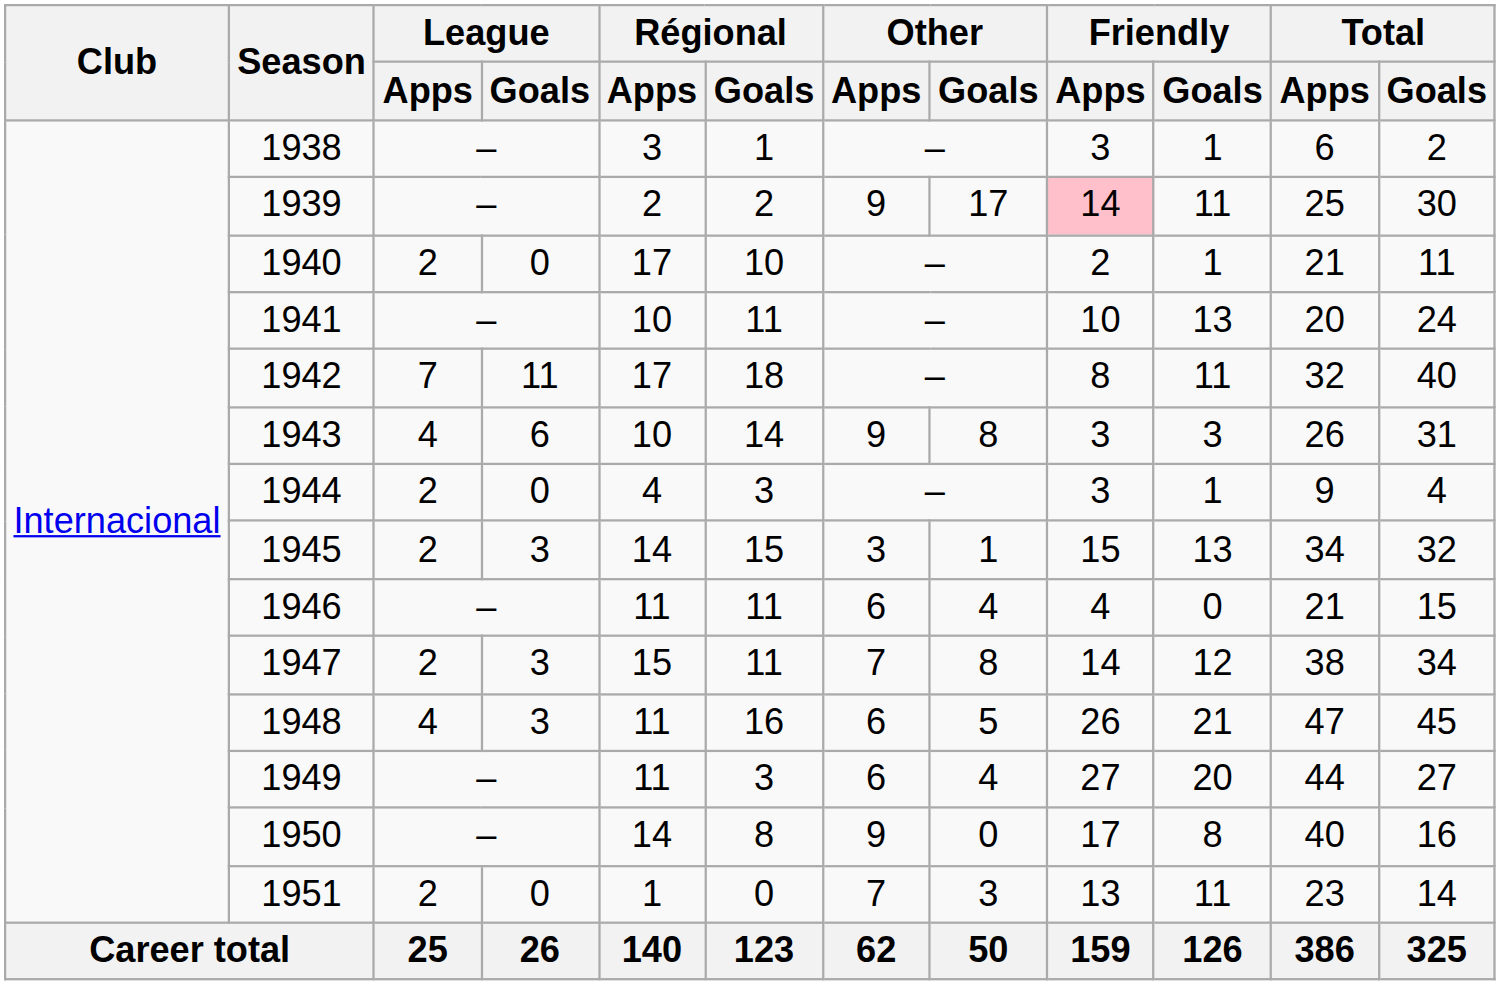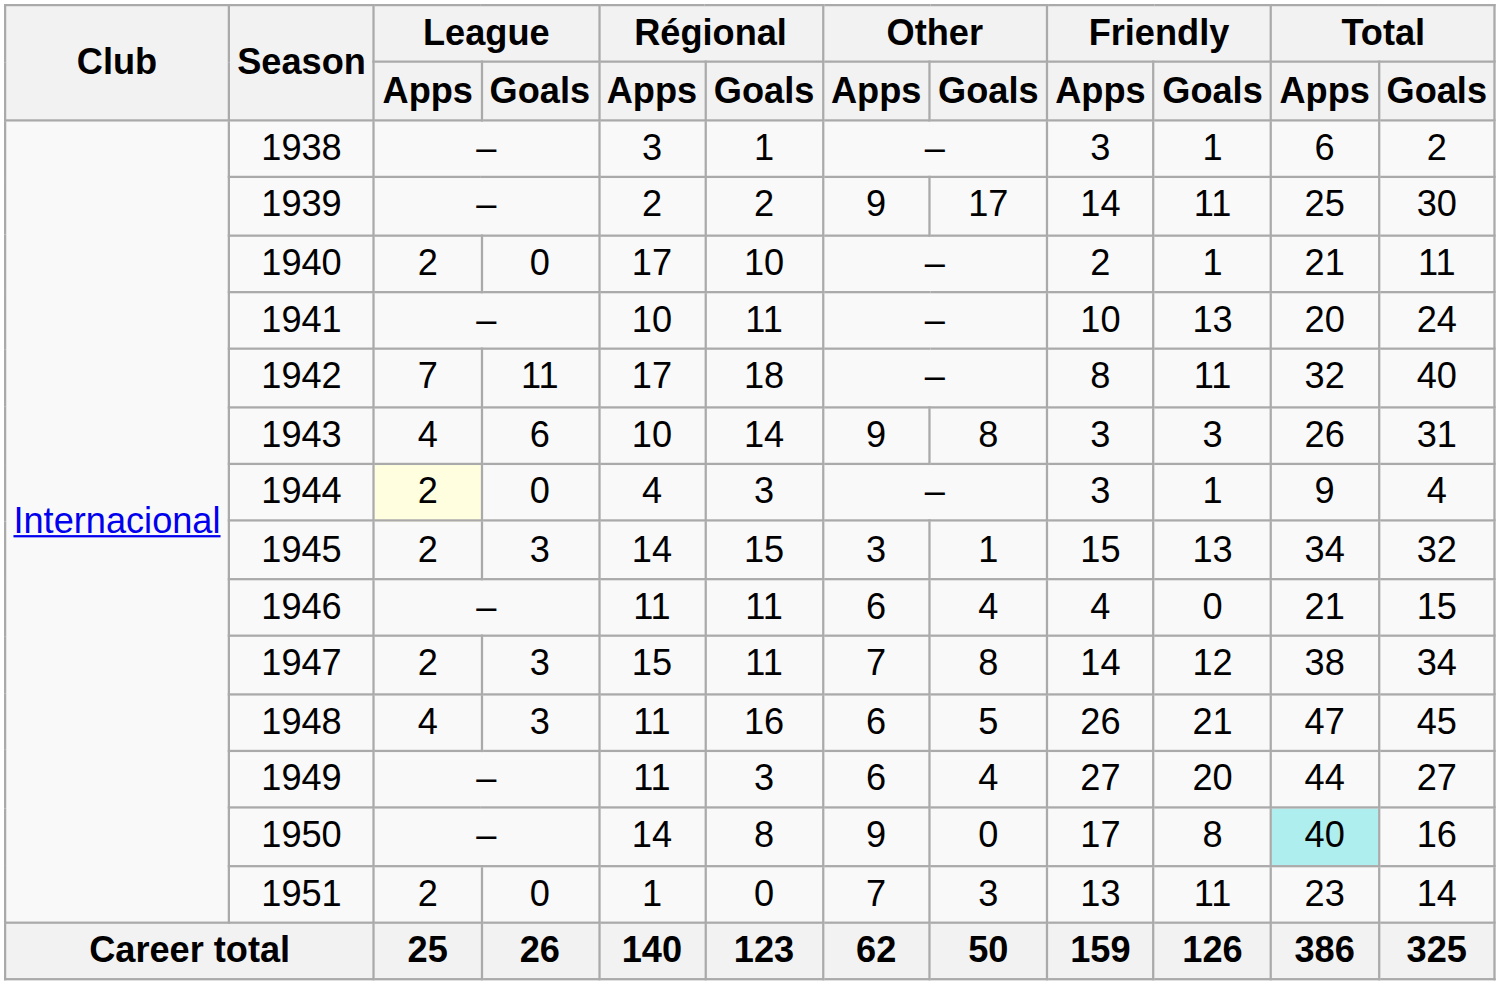(1100, 205) pink background -> (1100, 205) no background
(428, 491) no background -> (428, 491) lightyellow background
(1325, 836) no background -> (1325, 836) paleturquoise background
